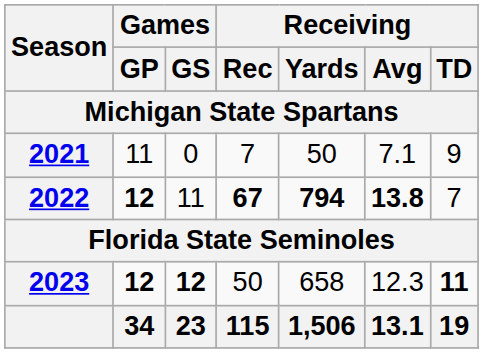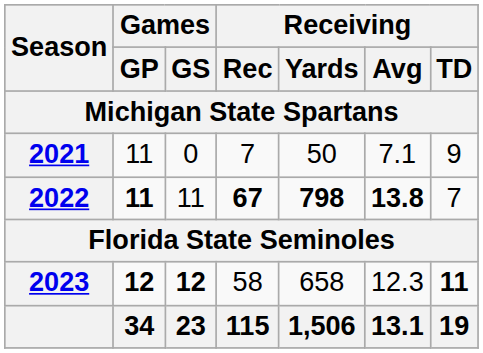(139, 197) 12 -> (139, 197) 11
(322, 197) 794 -> (322, 197) 798
(248, 283) 50 -> (248, 283) 58
